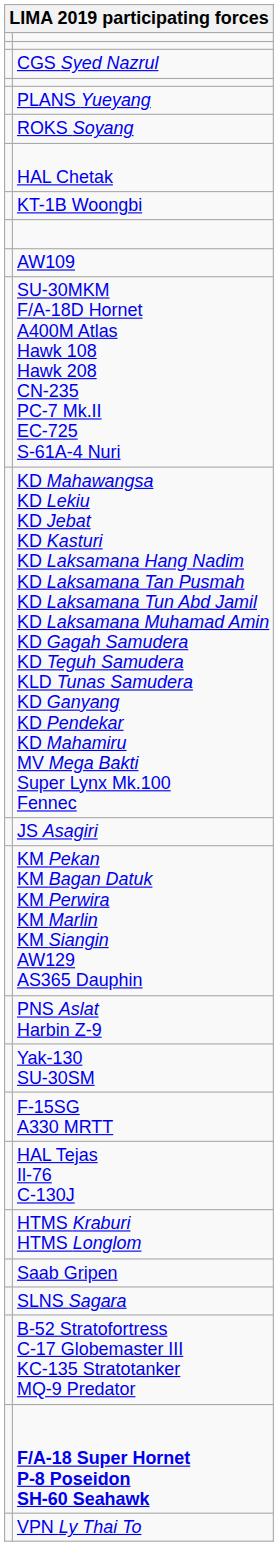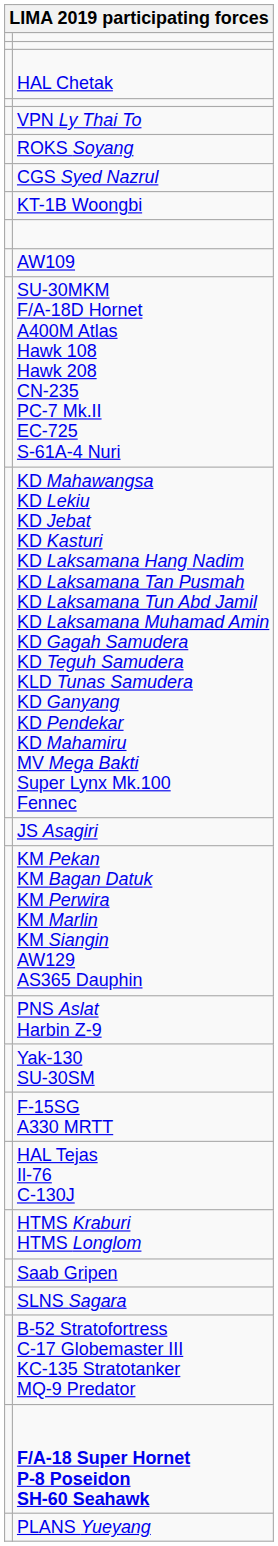(88, 63) CGS Syed Nazrul -> (65, 83) HAL Chetak
(84, 100) PLANS Yueyang -> (79, 120) VPN Ly Thai To
(65, 177) HAL Chetak -> (88, 177) CGS Syed Nazrul
(79, 1527) VPN Ly Thai To -> (84, 1527) PLANS Yueyang
